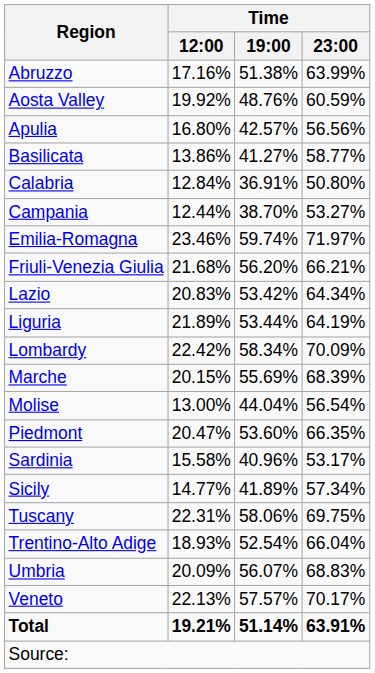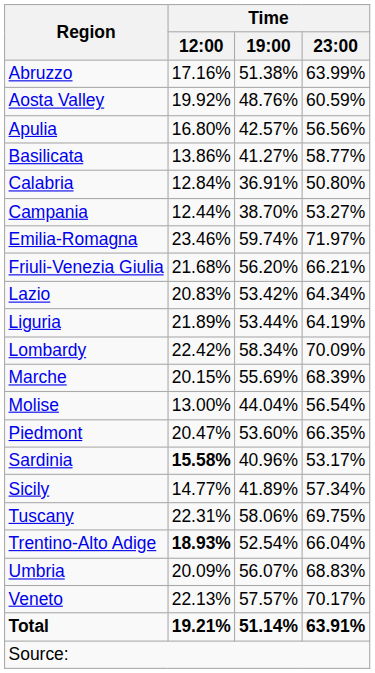(201, 460) normal -> (201, 460) bold
(201, 543) normal -> (201, 543) bold
